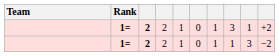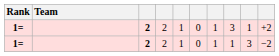columns swapped: (125, 12) <-> (18, 12)
